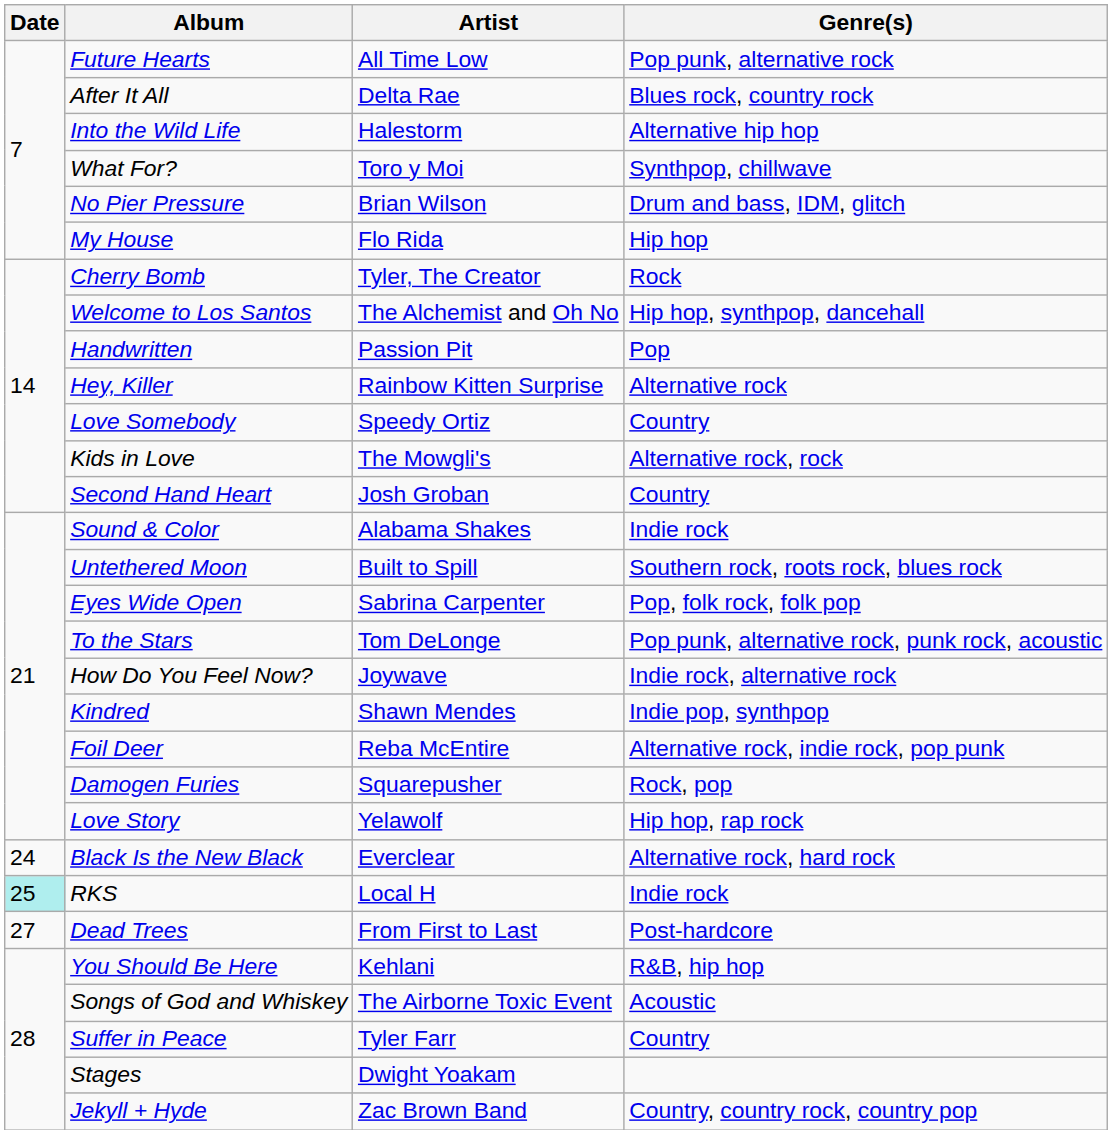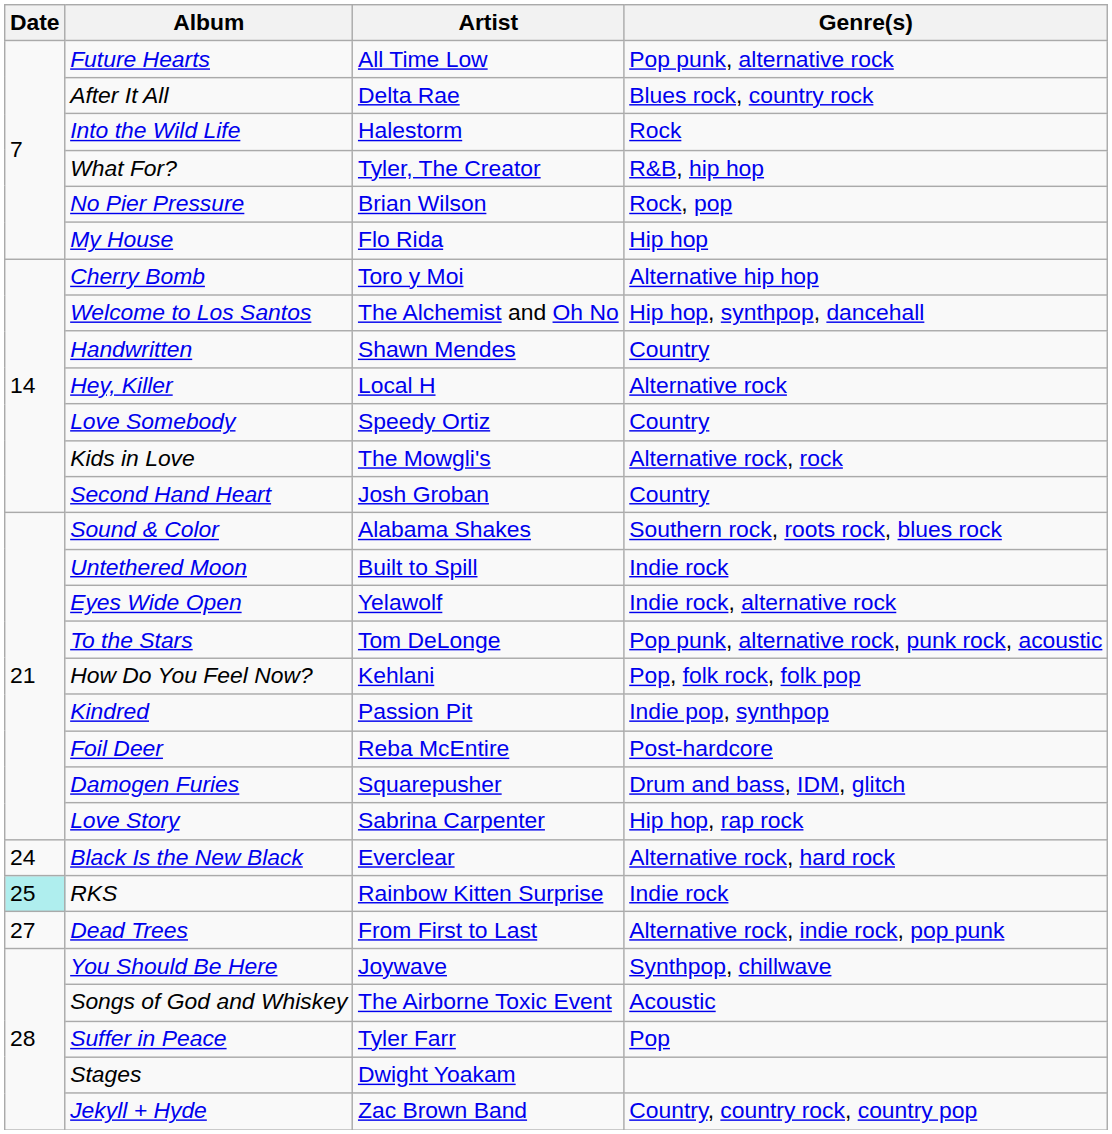(724, 131) Alternative hip hop -> (655, 131) Rock
(411, 167) Toro y Moi -> (449, 167) Tyler, The Creator
(730, 167) Synthpop, chillwave -> (697, 167) R&B, hip hop
(767, 204) Drum and bass, IDM, glitch -> (681, 204) Rock, pop
(449, 276) Tyler, The Creator -> (411, 276) Toro y Moi
(655, 276) Rock -> (724, 276) Alternative hip hop
(415, 349) Passion Pit -> (437, 349) Shawn Mendes
(650, 349) Pop -> (669, 349) Country
(481, 385) Rainbow Kitten Surprise -> (397, 385) Local H
(679, 530) Indie rock -> (816, 530) Southern rock, roots rock, blues rock
(816, 566) Southern rock, roots rock, blues rock -> (679, 566) Indie rock
(451, 603) Sabrina Carpenter -> (400, 603) Yelawolf
(745, 603) Pop, folk rock, folk pop -> (763, 603) Indie rock, alternative rock
(402, 675) Joywave -> (396, 675) Kehlani
(763, 675) Indie rock, alternative rock -> (745, 675) Pop, folk rock, folk pop
(437, 712) Shawn Mendes -> (415, 712) Passion Pit
(817, 748) Alternative rock, indie rock, pop punk -> (701, 748) Post-hardcore
(681, 784) Rock, pop -> (767, 784) Drum and bass, IDM, glitch
(400, 820) Yelawolf -> (451, 820) Sabrina Carpenter
(397, 893) Local H -> (481, 893) Rainbow Kitten Surprise
(701, 929) Post-hardcore -> (817, 929) Alternative rock, indie rock, pop punk
(396, 966) Kehlani -> (402, 966) Joywave
(697, 966) R&B, hip hop -> (730, 966) Synthpop, chillwave
(669, 1038) Country -> (650, 1038) Pop
